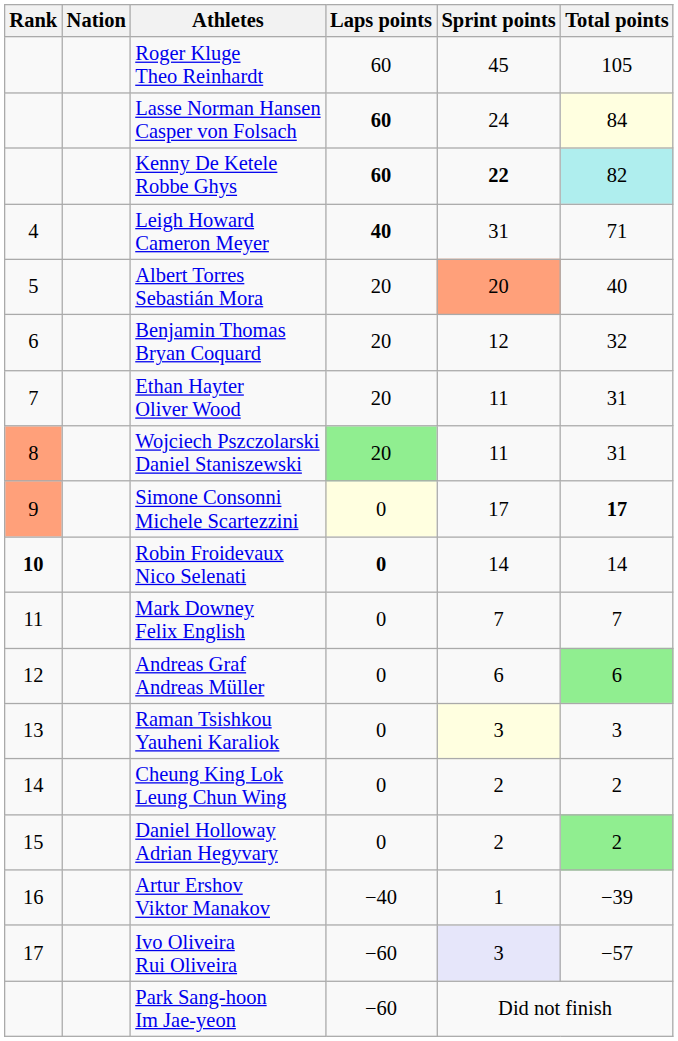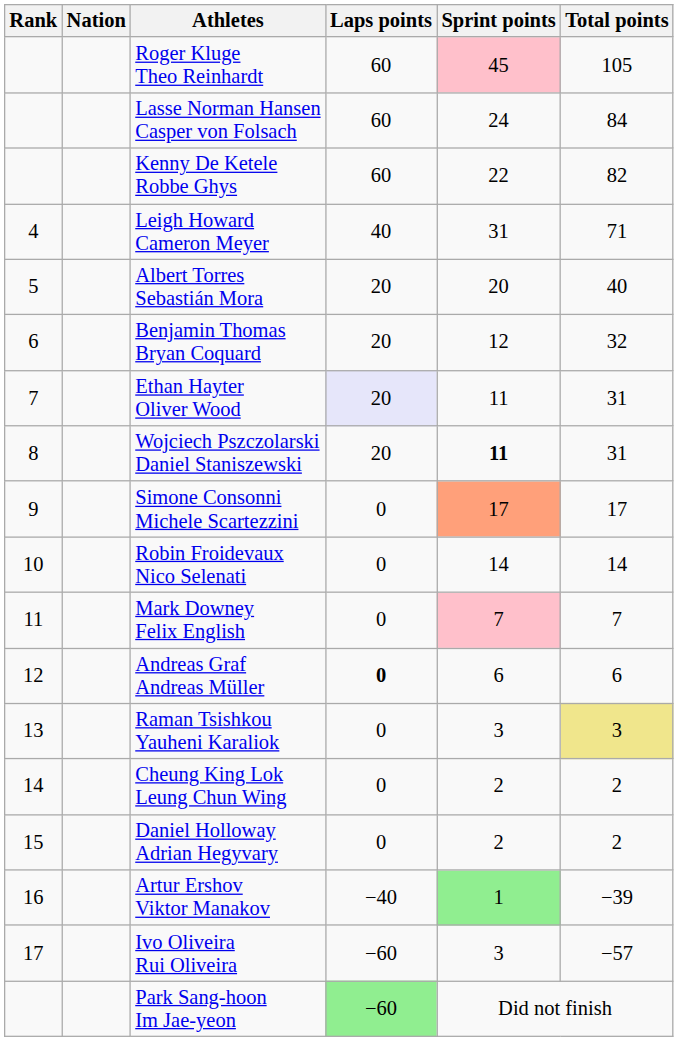(499, 64) no background -> (499, 64) pink background
(381, 120) bold -> (381, 120) normal
(617, 120) lightyellow background -> (617, 120) no background
(381, 175) bold -> (381, 175) normal
(499, 175) bold -> (499, 175) normal
(617, 175) paleturquoise background -> (617, 175) no background
(381, 231) bold -> (381, 231) normal
(499, 286) lightsalmon background -> (499, 286) no background
(381, 397) no background -> (381, 397) lavender background
(33, 453) lightsalmon background -> (33, 453) no background
(381, 453) lightgreen background -> (381, 453) no background
(499, 453) normal -> (499, 453) bold
(33, 508) lightsalmon background -> (33, 508) no background
(381, 508) lightyellow background -> (381, 508) no background
(499, 508) no background -> (499, 508) lightsalmon background
(617, 508) bold -> (617, 508) normal
(33, 564) bold -> (33, 564) normal
(381, 564) bold -> (381, 564) normal
(499, 619) no background -> (499, 619) pink background
(381, 675) normal -> (381, 675) bold
(617, 675) lightgreen background -> (617, 675) no background
(499, 730) lightyellow background -> (499, 730) no background
(617, 730) no background -> (617, 730) khaki background
(617, 842) lightgreen background -> (617, 842) no background
(499, 897) no background -> (499, 897) lightgreen background
(499, 953) lavender background -> (499, 953) no background
(381, 1008) no background -> (381, 1008) lightgreen background
